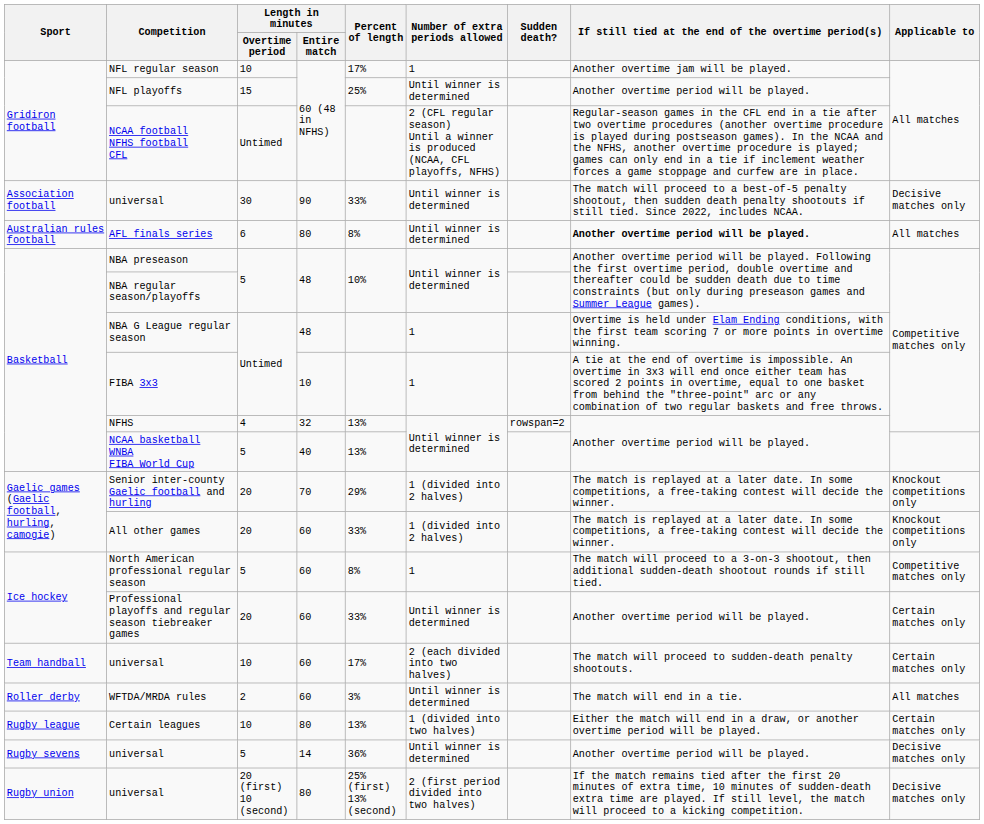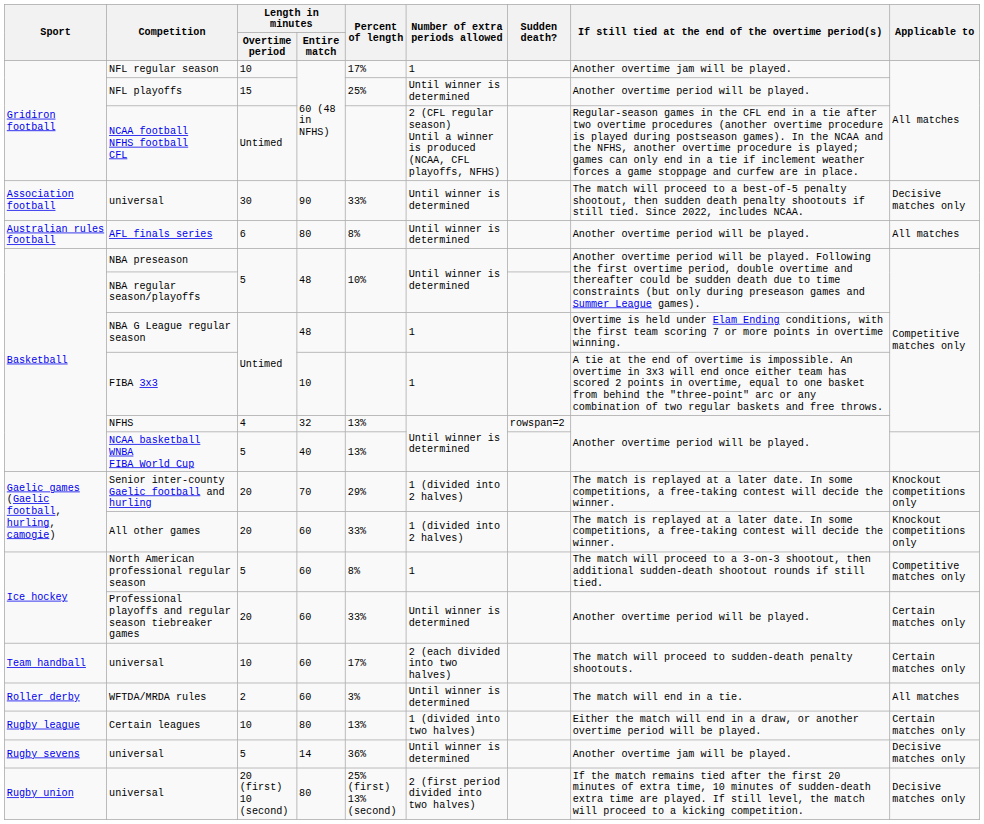(691, 235) bold -> (691, 235) normal
(691, 754) Another overtime period will be played. -> (682, 754) Another overtime jam will be played.
